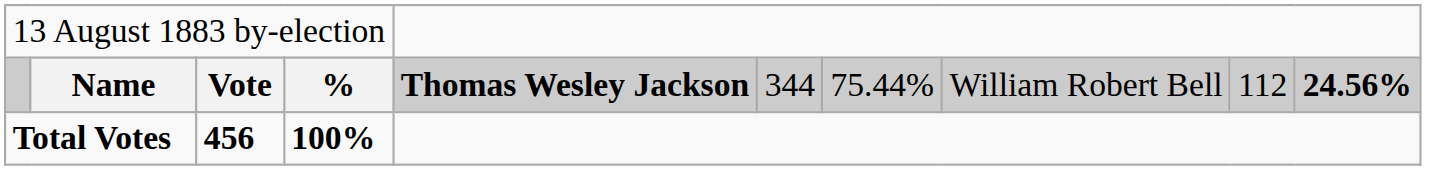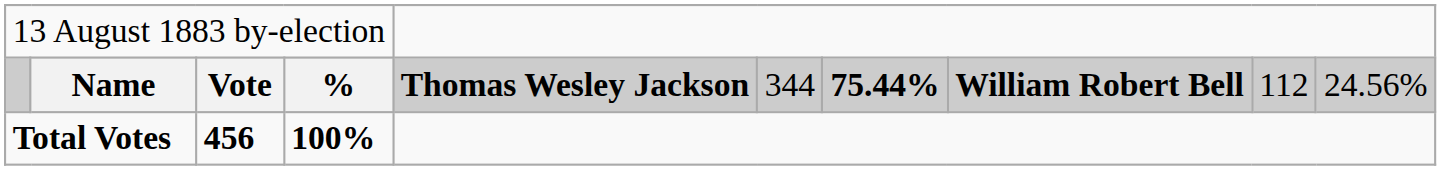(882, 84) normal -> (885, 84) bold
(1086, 84) normal -> (1100, 84) bold
(1357, 84) bold -> (1376, 84) normal
